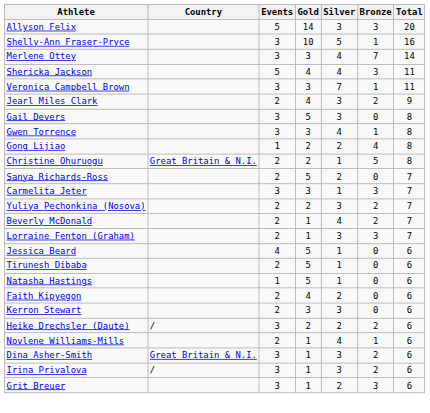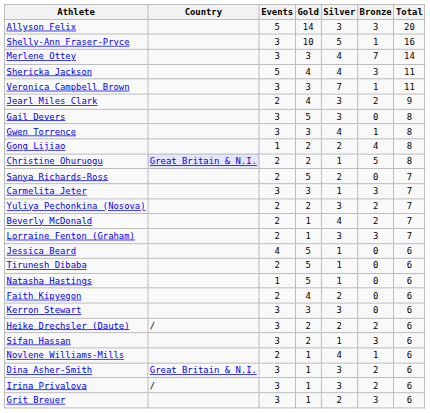(203, 161) no background -> (203, 161) lavender background
(277, 310) 2 -> (277, 310) 3
+ row: (39, 340)
